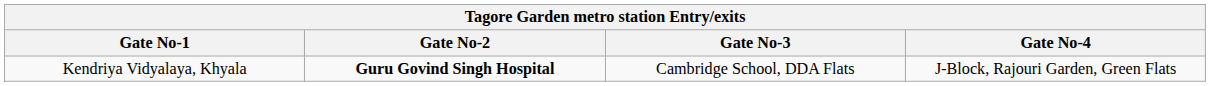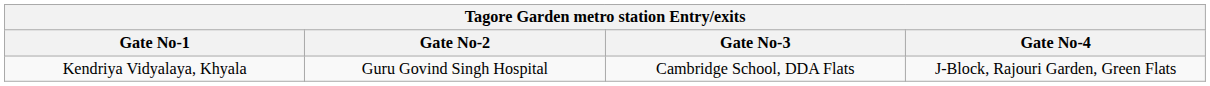(455, 68) bold -> (455, 68) normal
